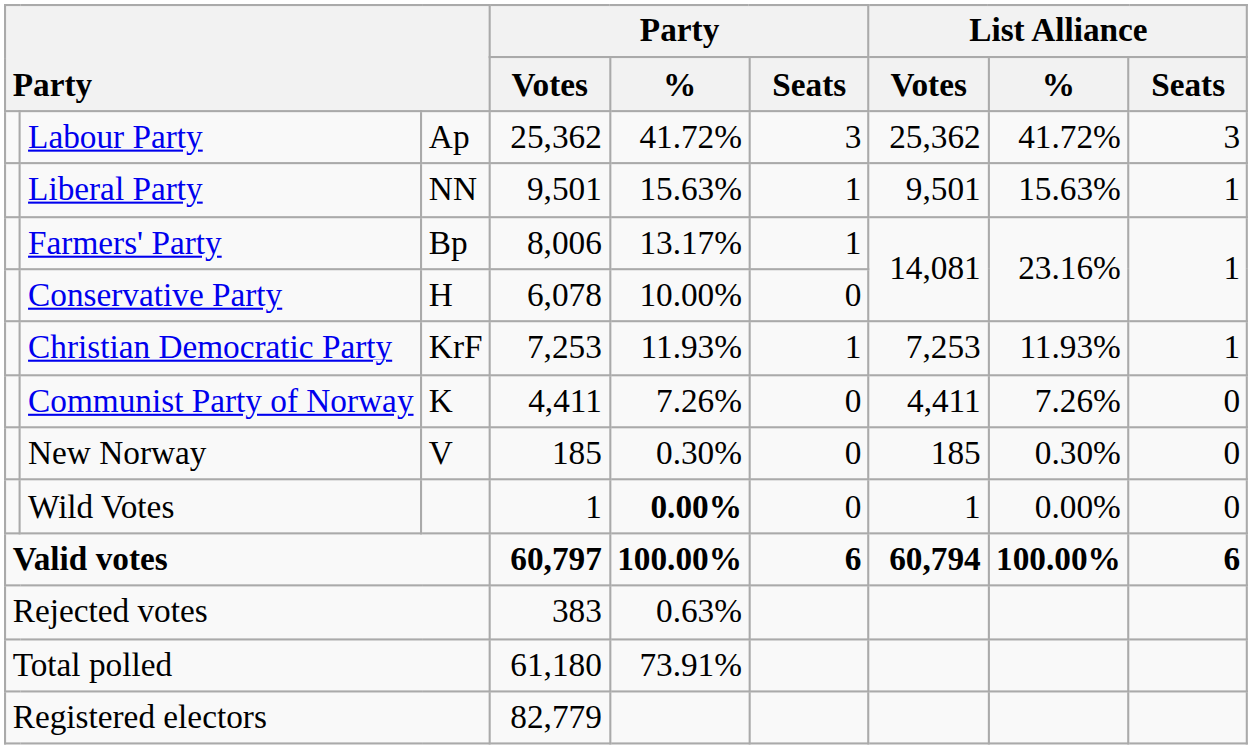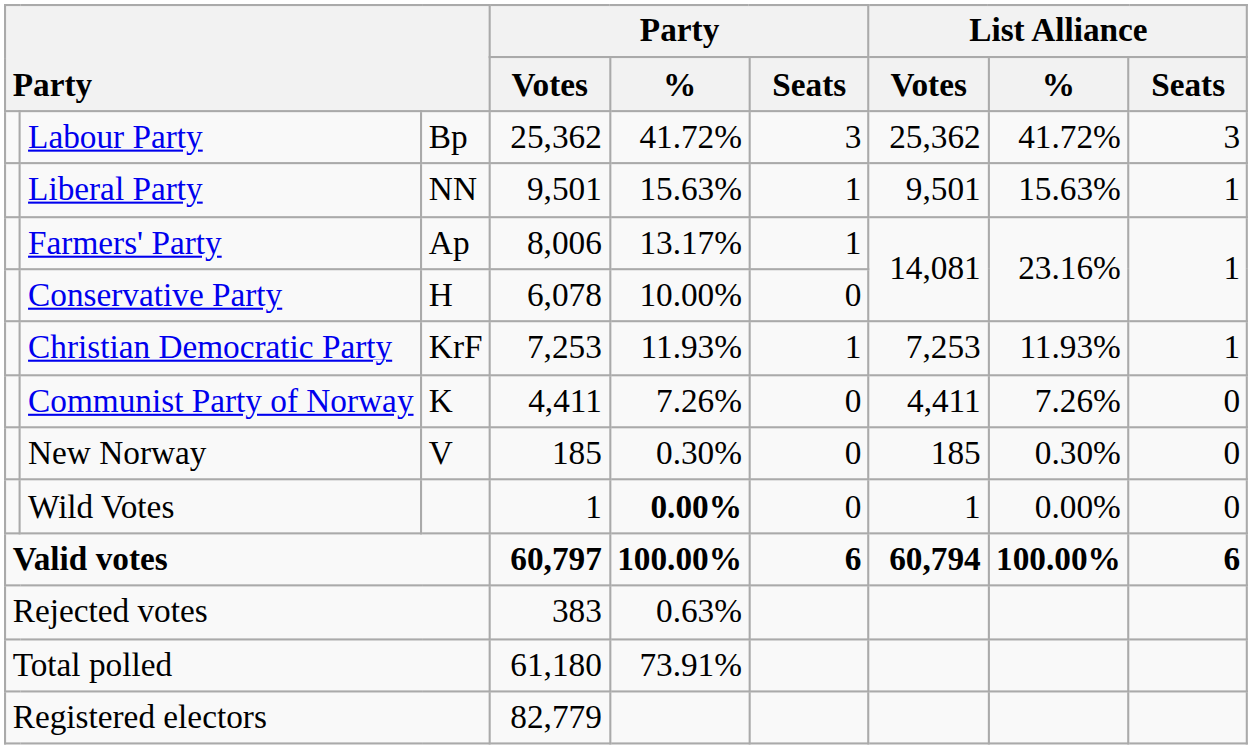(449, 136) Ap -> (448, 136) Bp
(448, 242) Bp -> (449, 242) Ap
